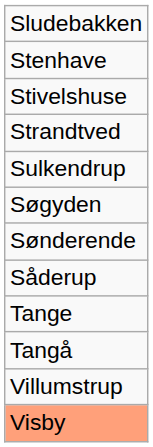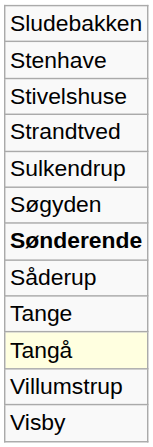(73, 241) normal -> (76, 241) bold
(41, 350) no background -> (41, 350) lightyellow background
(38, 422) lightsalmon background -> (38, 422) no background
